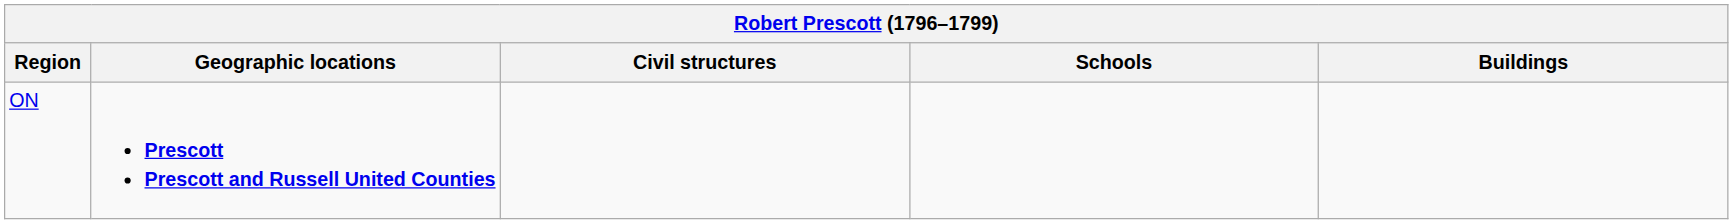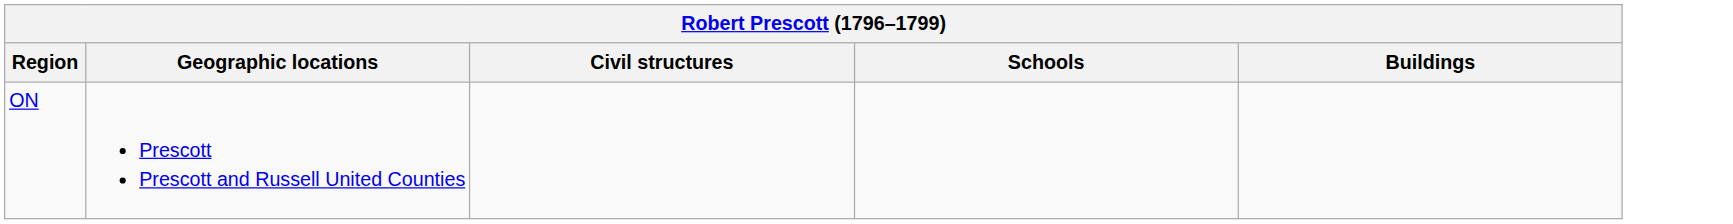(295, 165) bold -> (278, 165) normal
